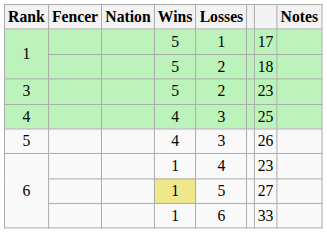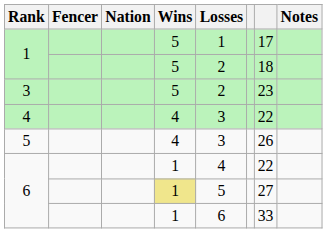(266, 116) 25 -> (266, 116) 22
(266, 166) 23 -> (266, 166) 22
